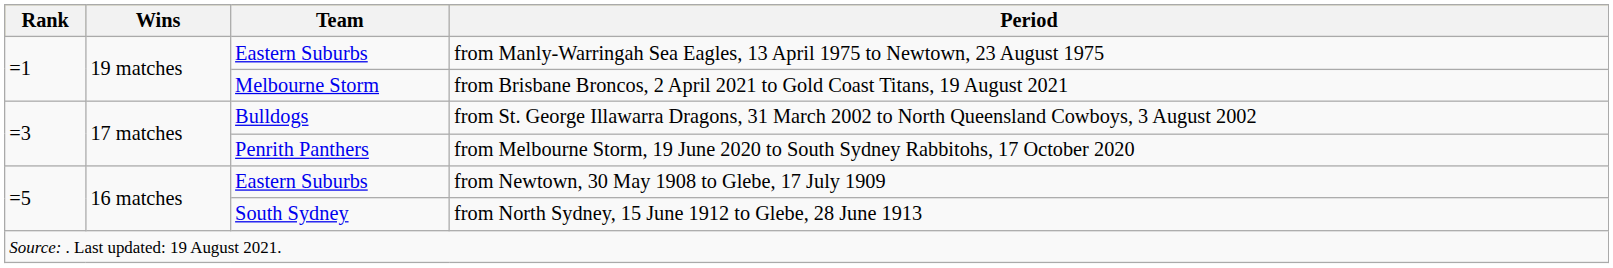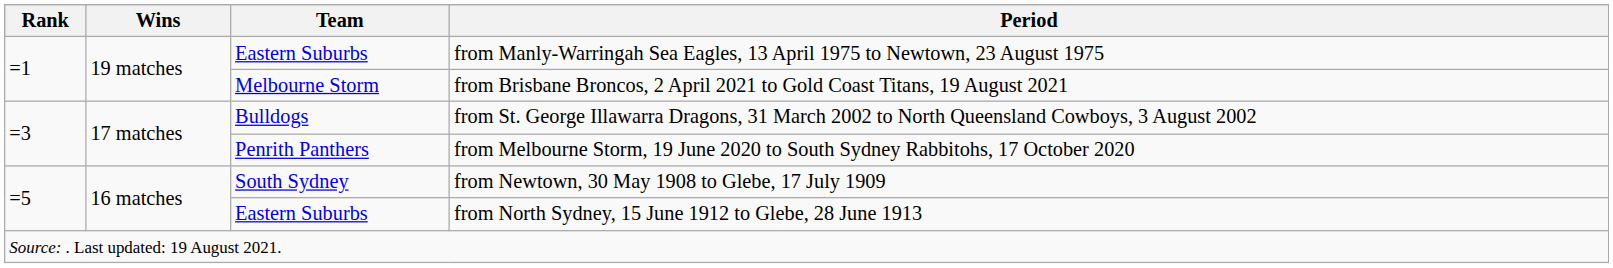(301, 181) Eastern Suburbs -> (292, 181) South Sydney
(292, 213) South Sydney -> (301, 213) Eastern Suburbs
